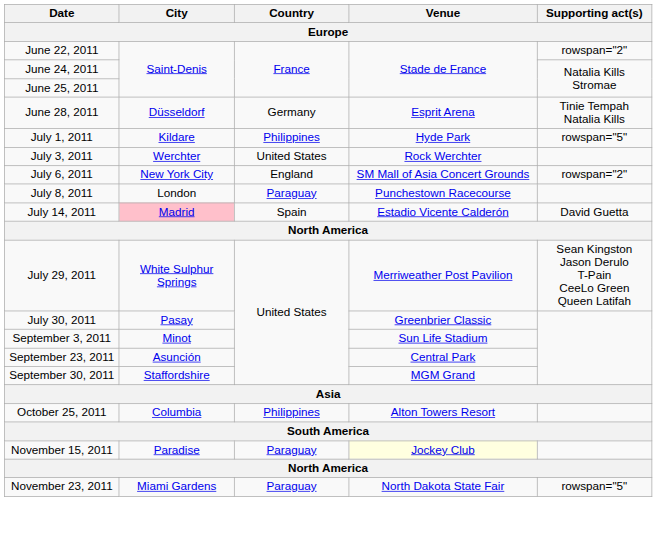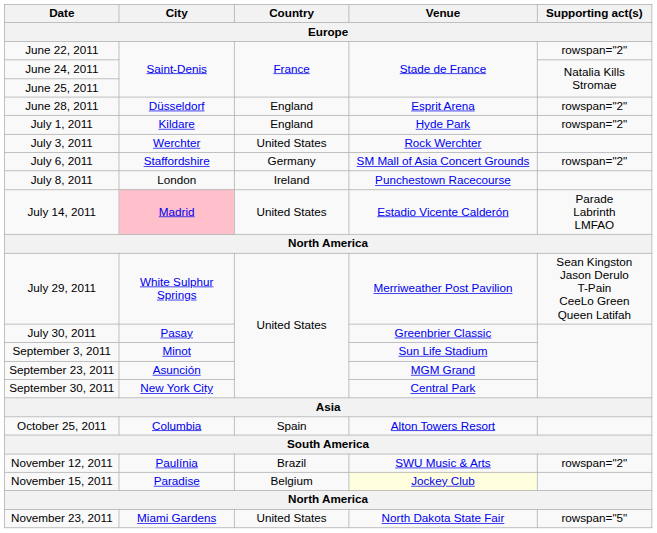(292, 112) Germany -> (292, 106) England
(594, 112) Tinie Tempah Natalia Kills -> (594, 106) rowspan="2"
(292, 138) Philippines -> (292, 124) England
(594, 138) rowspan="5" -> (594, 124) rowspan="2"
(177, 175) New York City -> (177, 161) Staffordshire
(292, 175) England -> (292, 161) Germany
(292, 193) Paraguay -> (292, 180) Ireland
(292, 212) Spain -> (292, 212) United States
(594, 212) David Guetta -> (594, 212) Parade Labrinth LMFAO
(443, 357) Central Park -> (443, 370) MGM Grand
(177, 375) Staffordshire -> (177, 388) New York City
(443, 375) MGM Grand -> (443, 388) Central Park
(292, 412) Philippines -> (292, 426) Spain
+ row: (62, 463)
(292, 449) Paraguay -> (292, 481) Belgium
(292, 486) Paraguay -> (292, 518) United States
